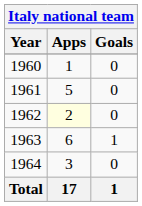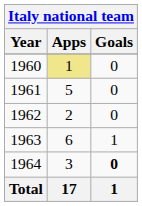(69, 66) no background -> (69, 66) khaki background
(69, 115) lightyellow background -> (69, 115) no background
(114, 164) normal -> (114, 164) bold
